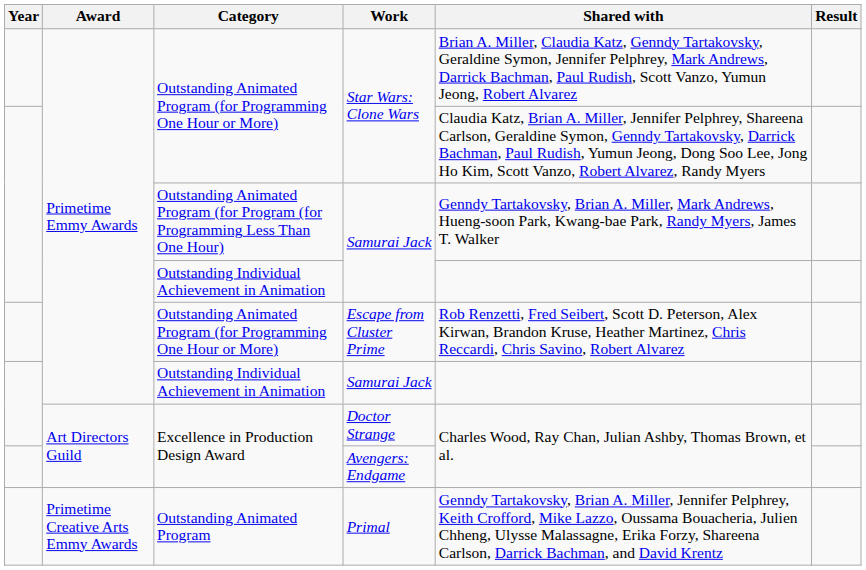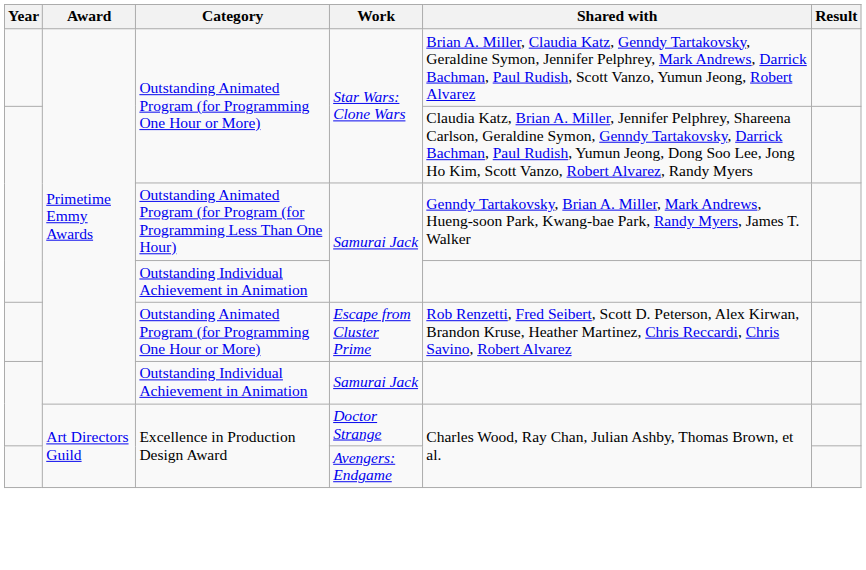- row: (227, 526)
